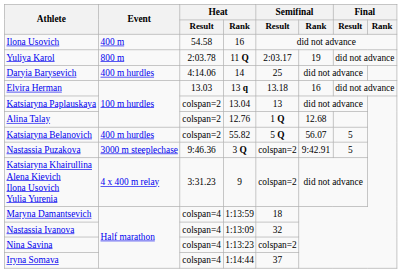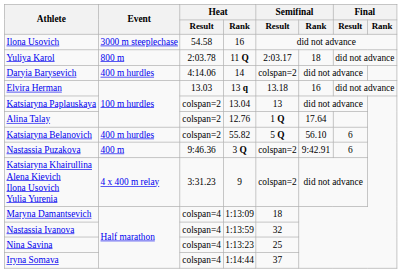(112, 42) 400 m -> (139, 42) 3000 m steeplechase
(316, 58) 19 -> (316, 58) 18
(277, 73) 25 -> (277, 73) colspan=2
(316, 119) 12.68 -> (316, 119) 17.64
(316, 135) 56.07 -> (316, 135) 56.10
(350, 135) 5 -> (350, 135) 6
(139, 150) 3000 m steeplechase -> (112, 150) 400 m
(350, 150) 5 -> (350, 150) 6
(240, 214) 1:13:59 -> (240, 214) 1:13:09
(240, 230) 1:13:09 -> (240, 230) 1:13:59
(277, 245) colspan=2 -> (277, 245) 25
